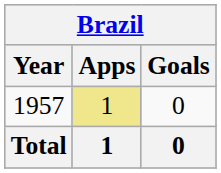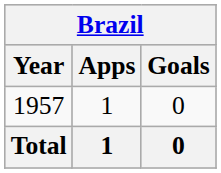(107, 106) khaki background -> (107, 106) no background
